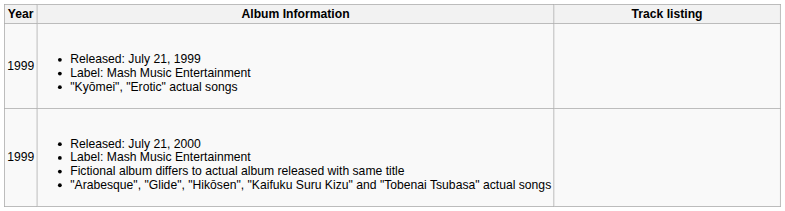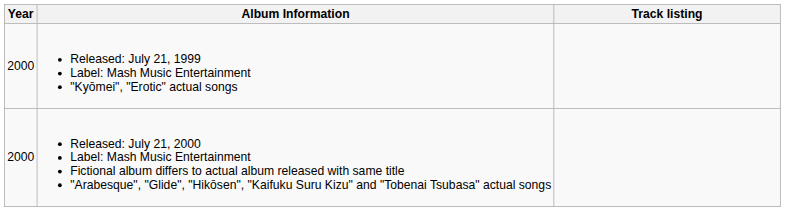(21, 66) 1999 -> (21, 66) 2000
(21, 157) 1999 -> (21, 157) 2000
